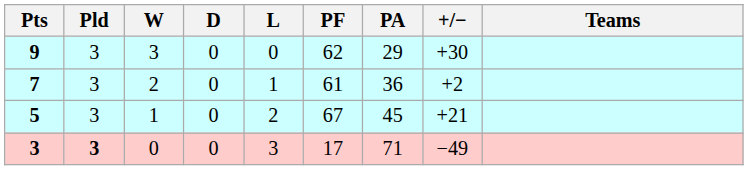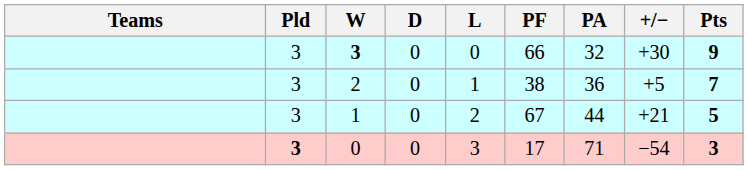columns swapped: (613, 20) <-> (34, 20)
(154, 52) normal -> (355, 52) bold
(333, 52) 62 -> (535, 52) 66
(393, 52) 29 -> (594, 52) 32
(333, 84) 61 -> (535, 84) 38
(452, 84) +2 -> (654, 84) +5
(393, 116) 45 -> (594, 116) 44
(452, 148) −49 -> (654, 148) −54
